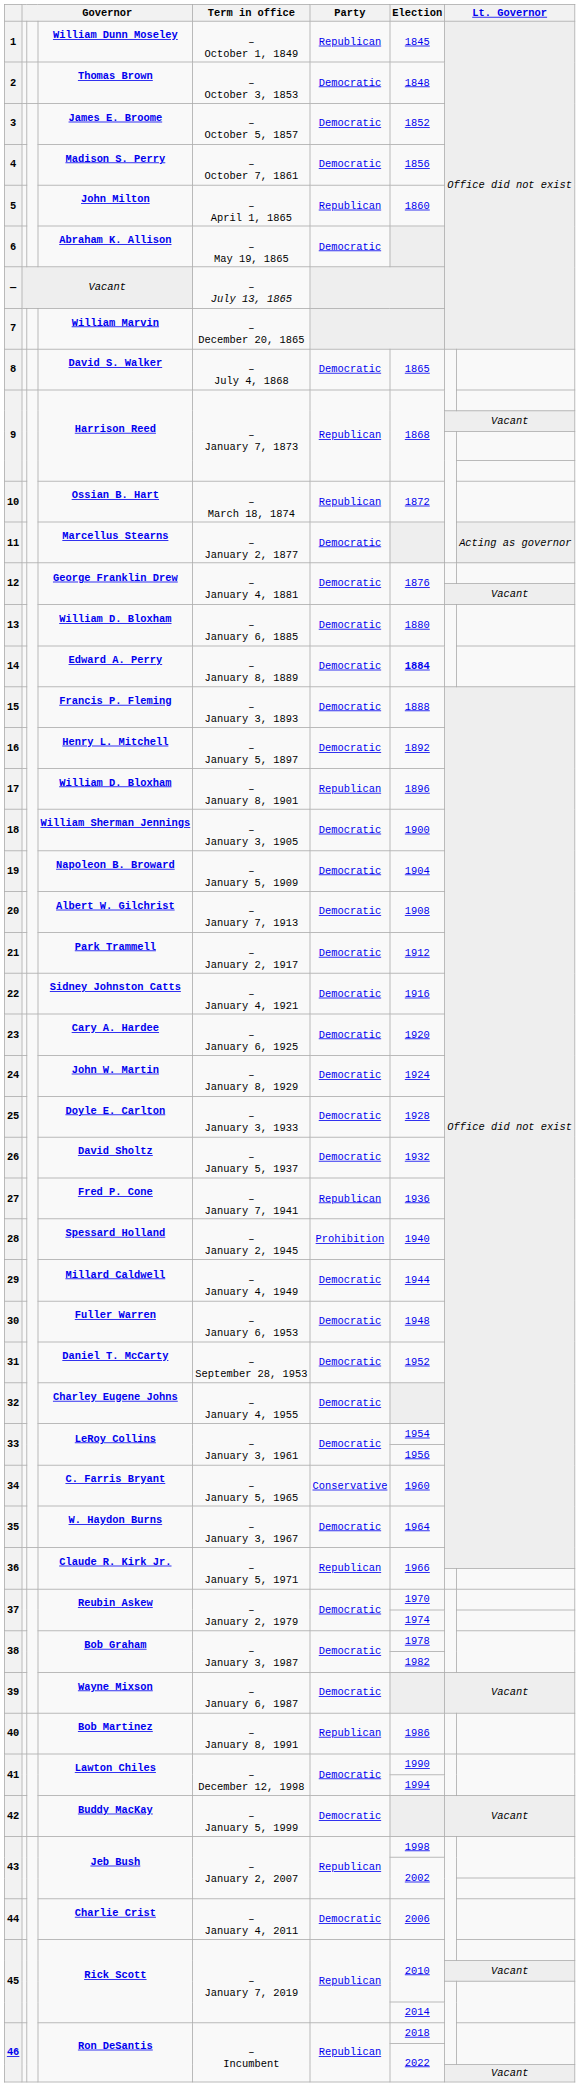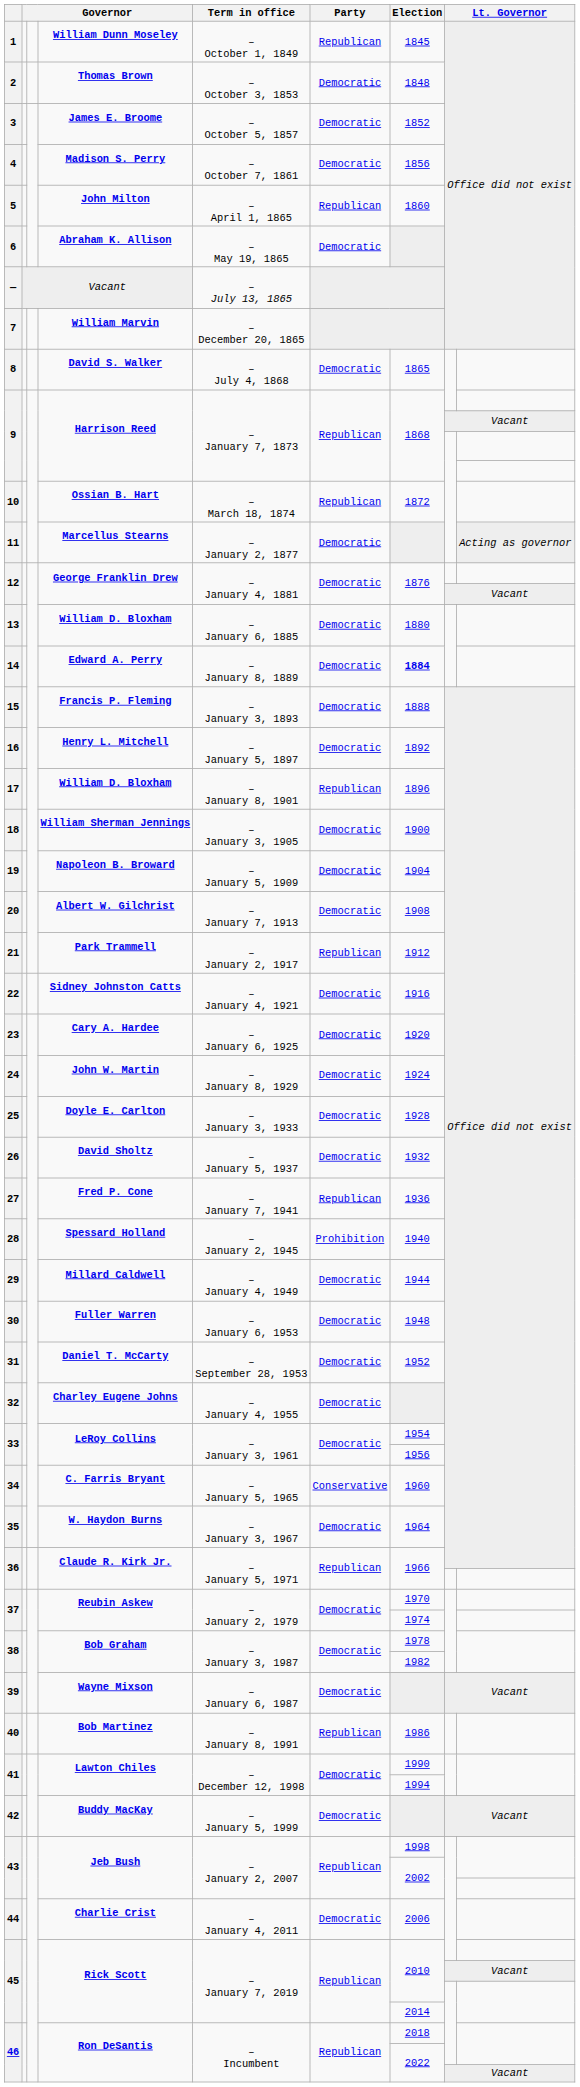(350, 953) Democratic -> (350, 953) Republican
